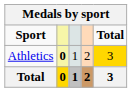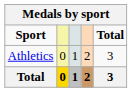(63, 56) bold -> (63, 56) normal
(110, 56) gold background -> (110, 56) no background
